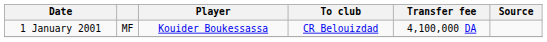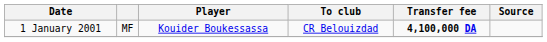(442, 29) normal -> (442, 29) bold
